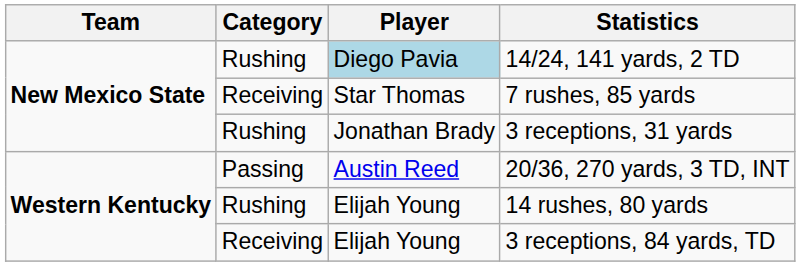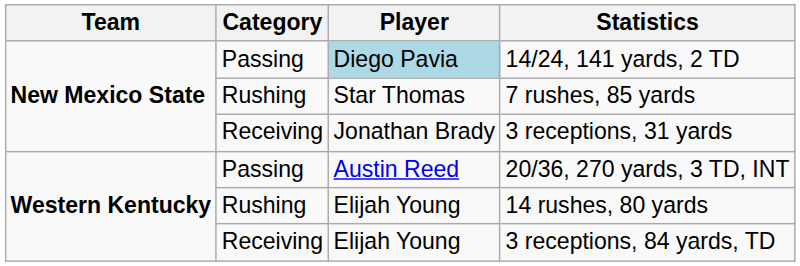(264, 59) Rushing -> (263, 59) Passing
(272, 95) Receiving -> (264, 95) Rushing
(264, 132) Rushing -> (272, 132) Receiving
